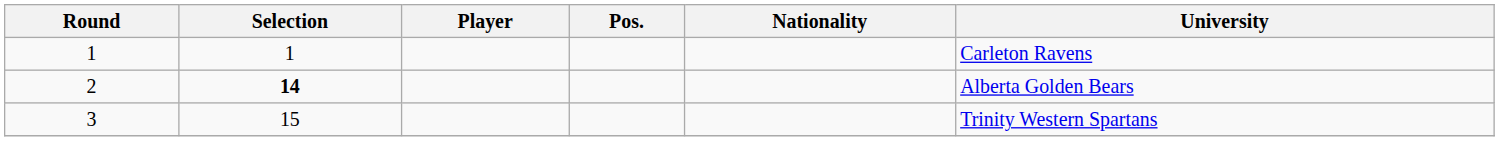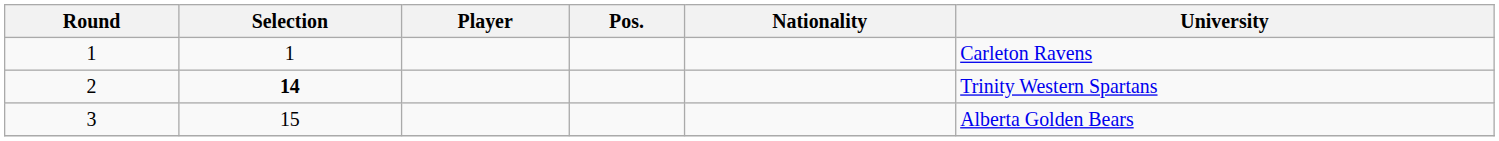(1047, 86) Alberta Golden Bears -> (1059, 86) Trinity Western Spartans
(1059, 119) Trinity Western Spartans -> (1047, 119) Alberta Golden Bears
